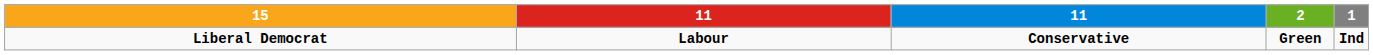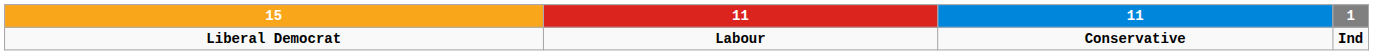- column: (1300, 16)
